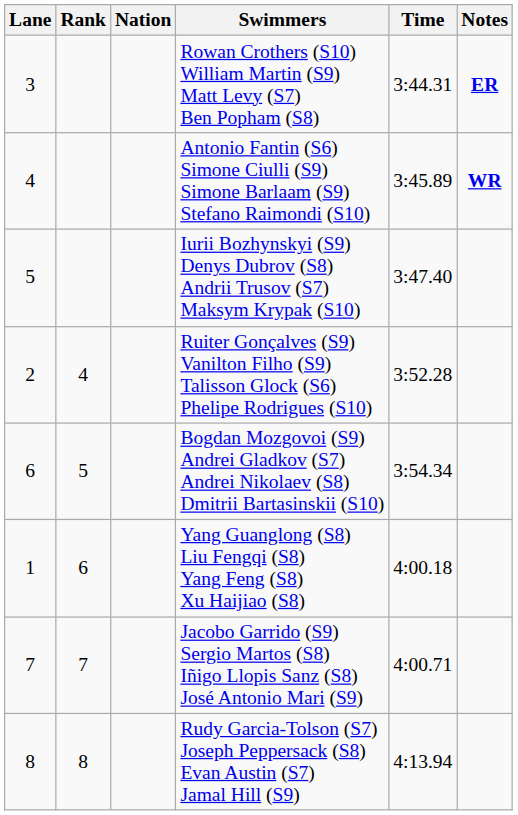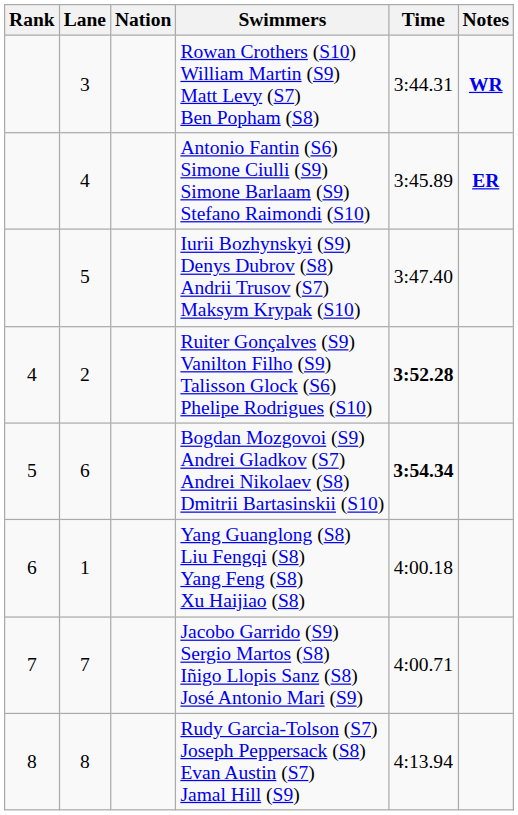columns swapped: (83, 19) <-> (30, 19)
(485, 83) ER -> (486, 83) WR
(485, 180) WR -> (486, 180) ER
(423, 374) normal -> (423, 374) bold
(423, 471) normal -> (423, 471) bold
